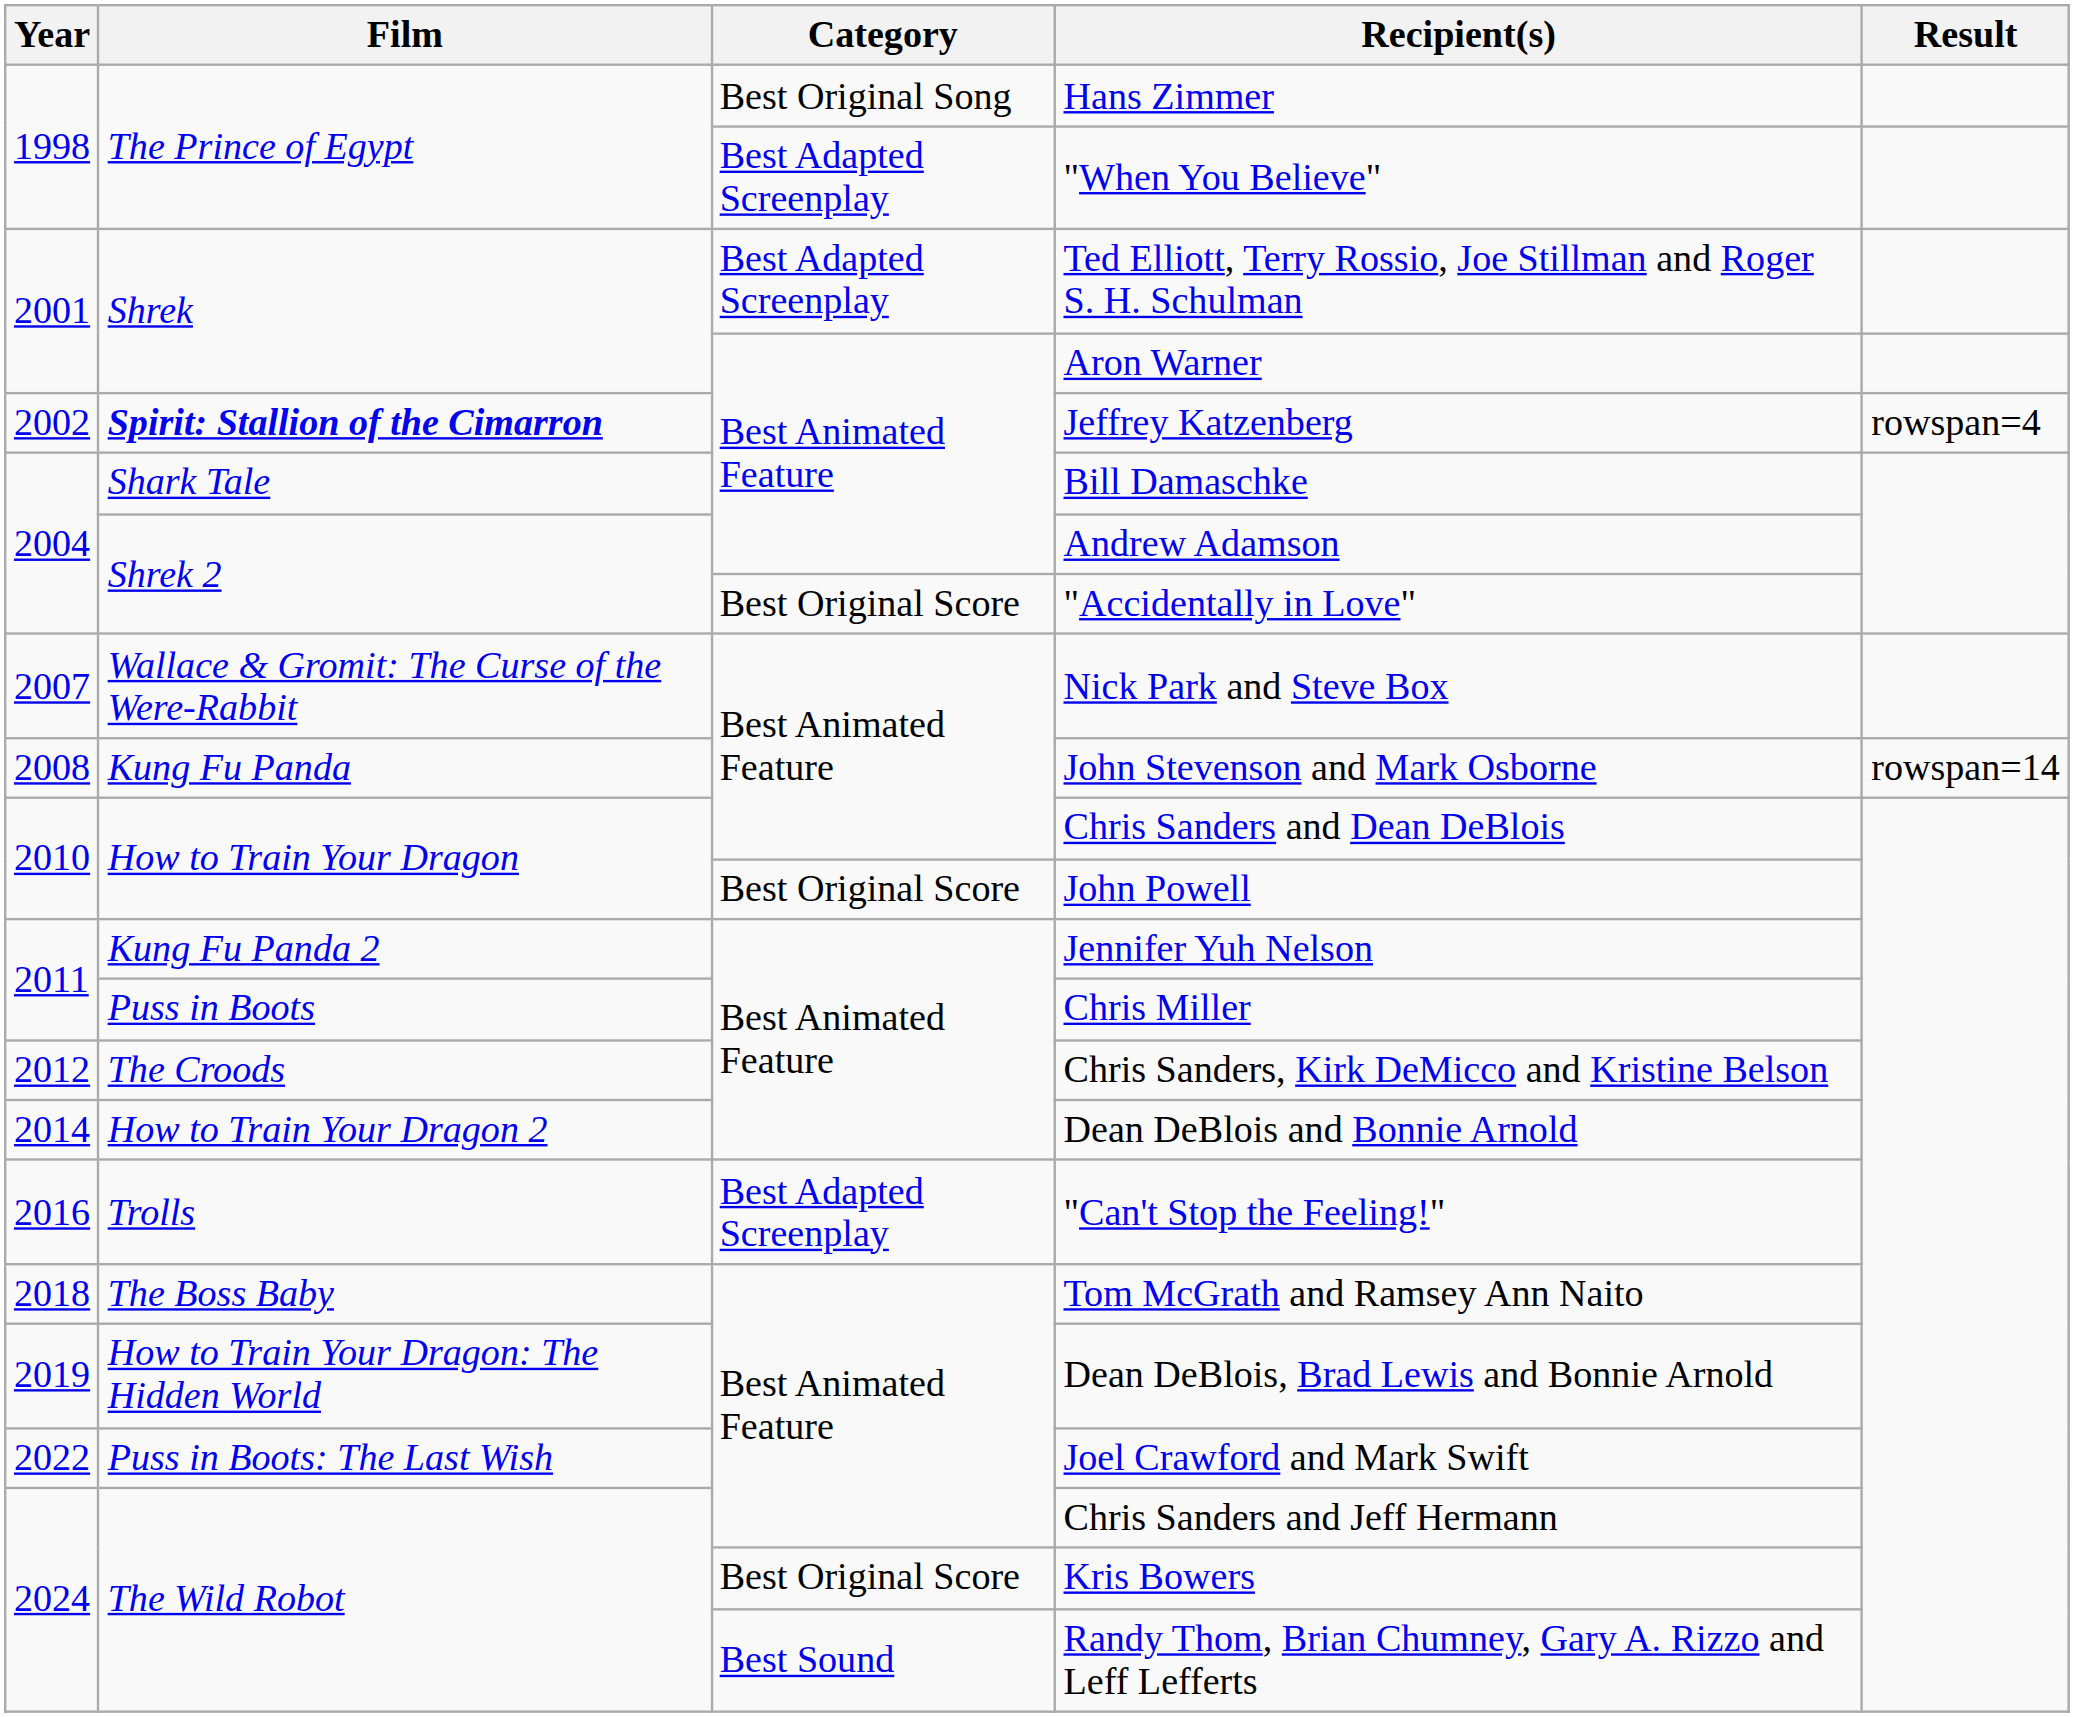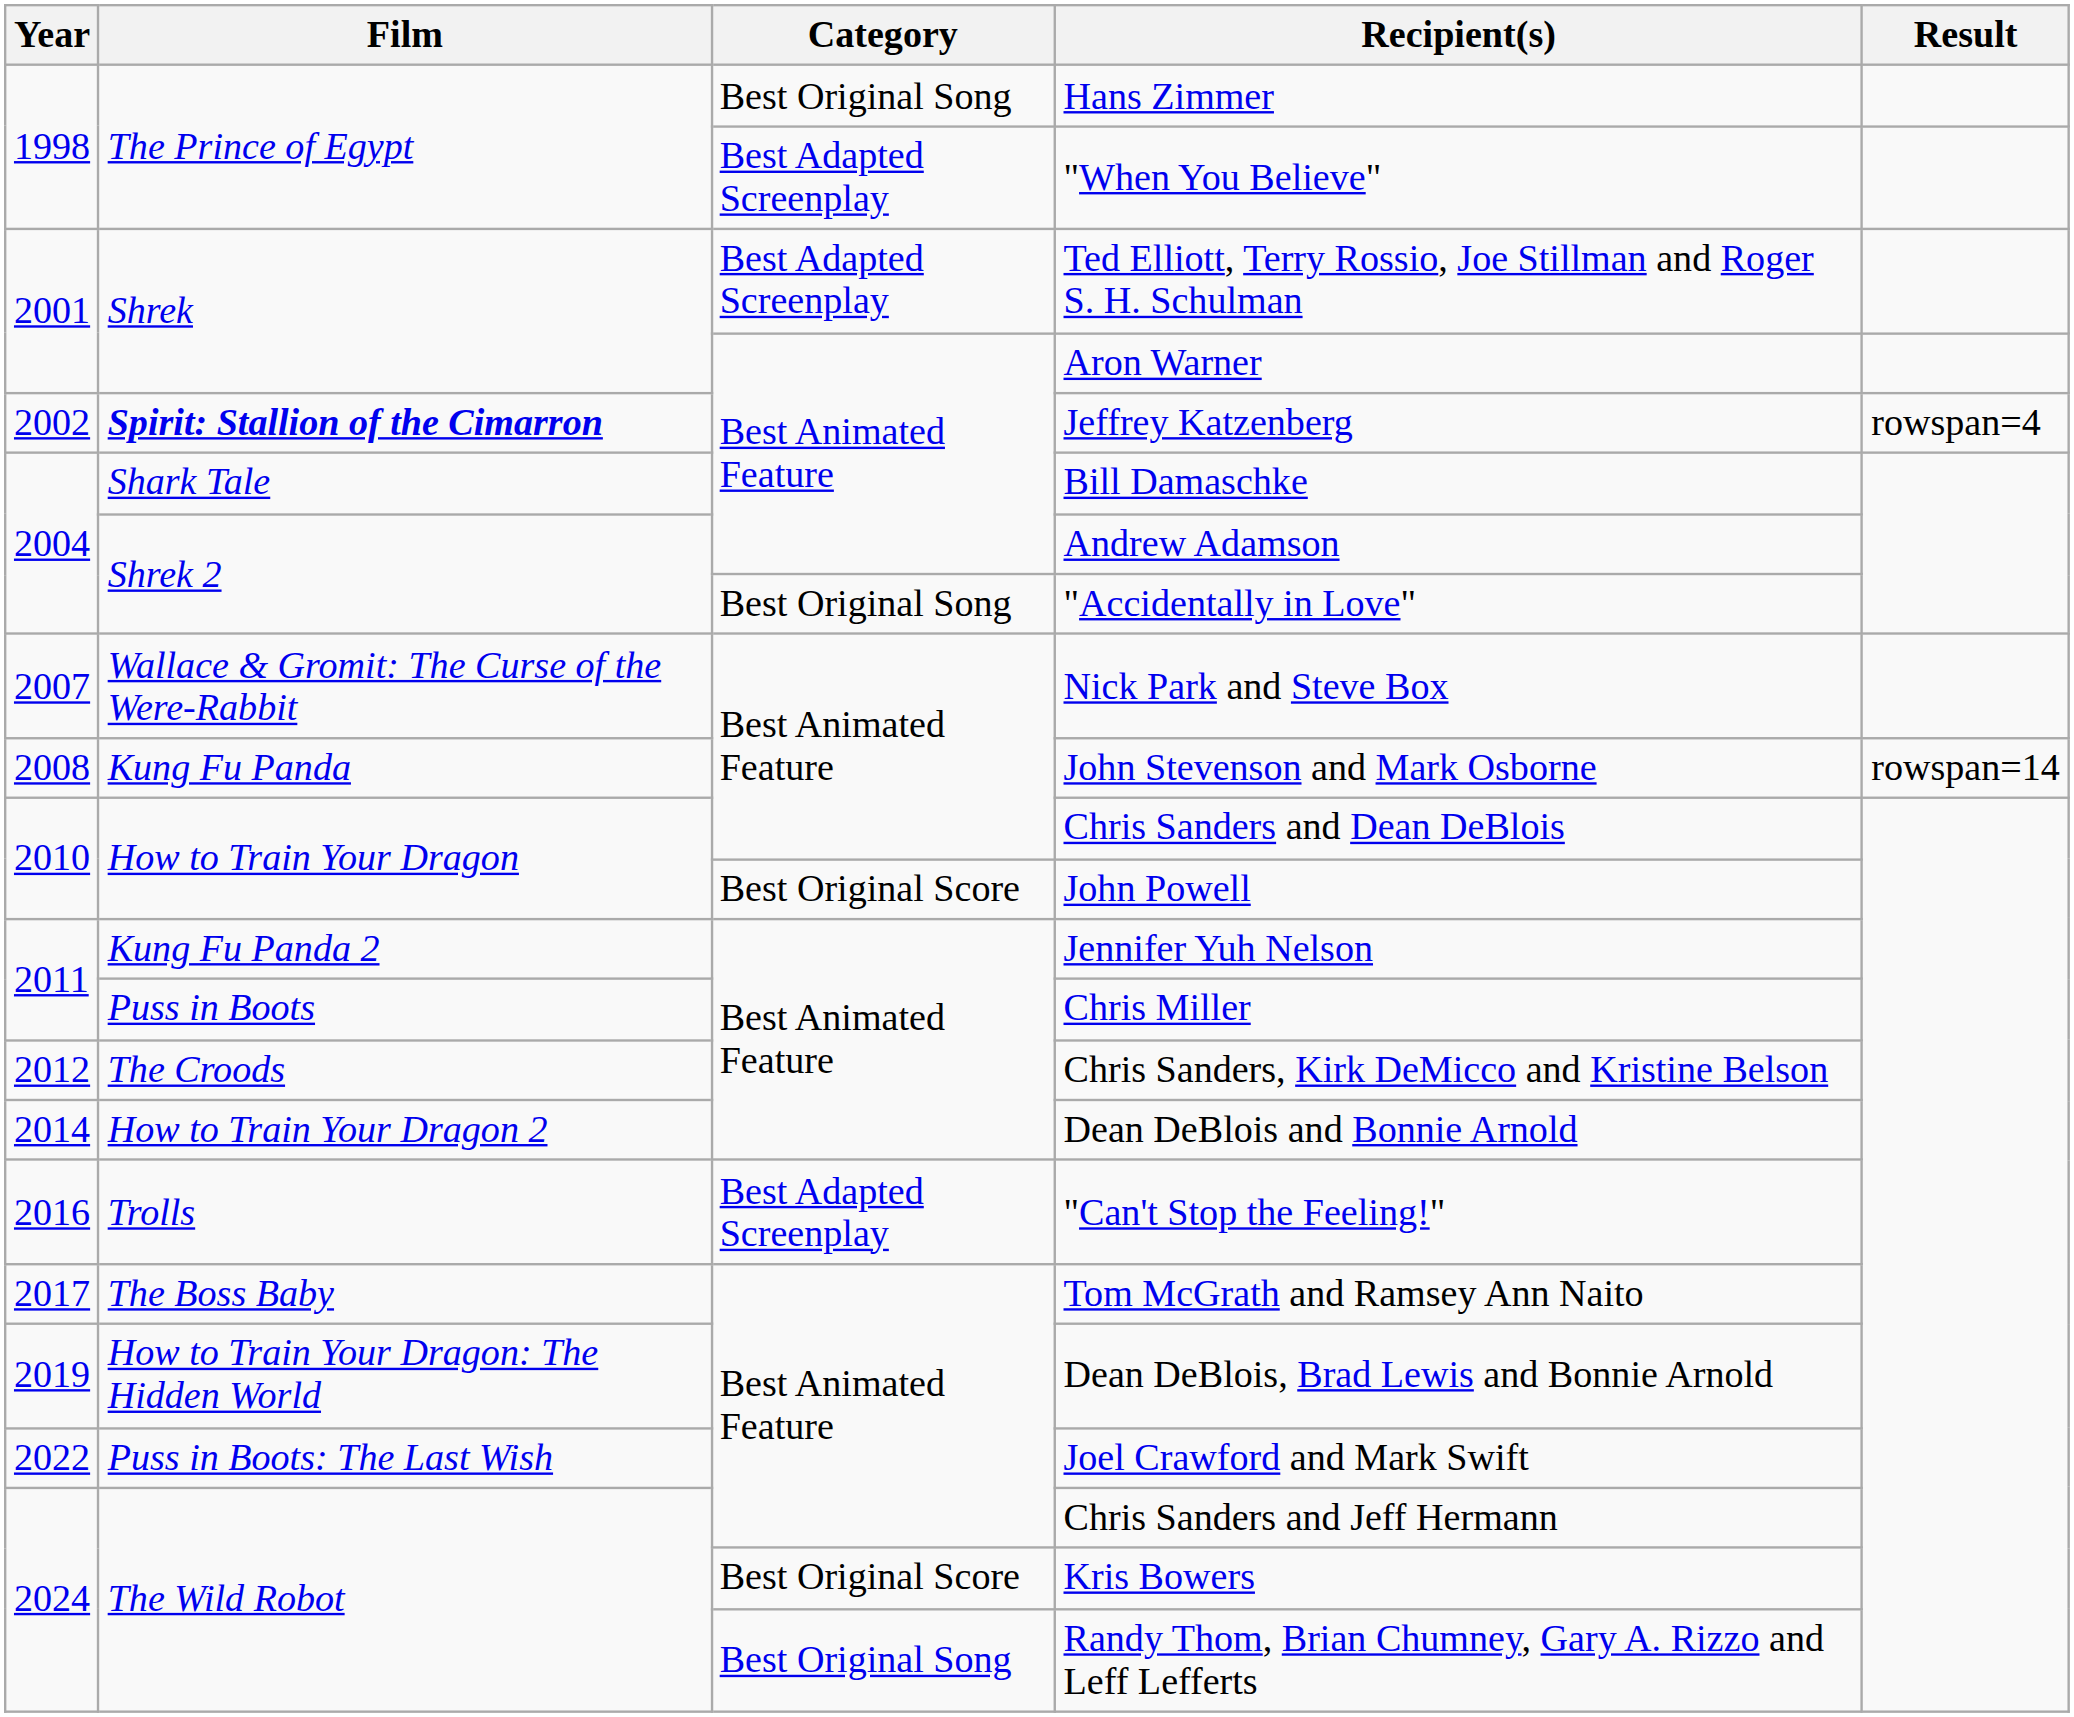(870, 603) Best Original Score -> (866, 603) Best Original Song
(52, 1293) 2018 -> (52, 1293) 2017
(807, 1659) Best Sound -> (866, 1659) Best Original Song
